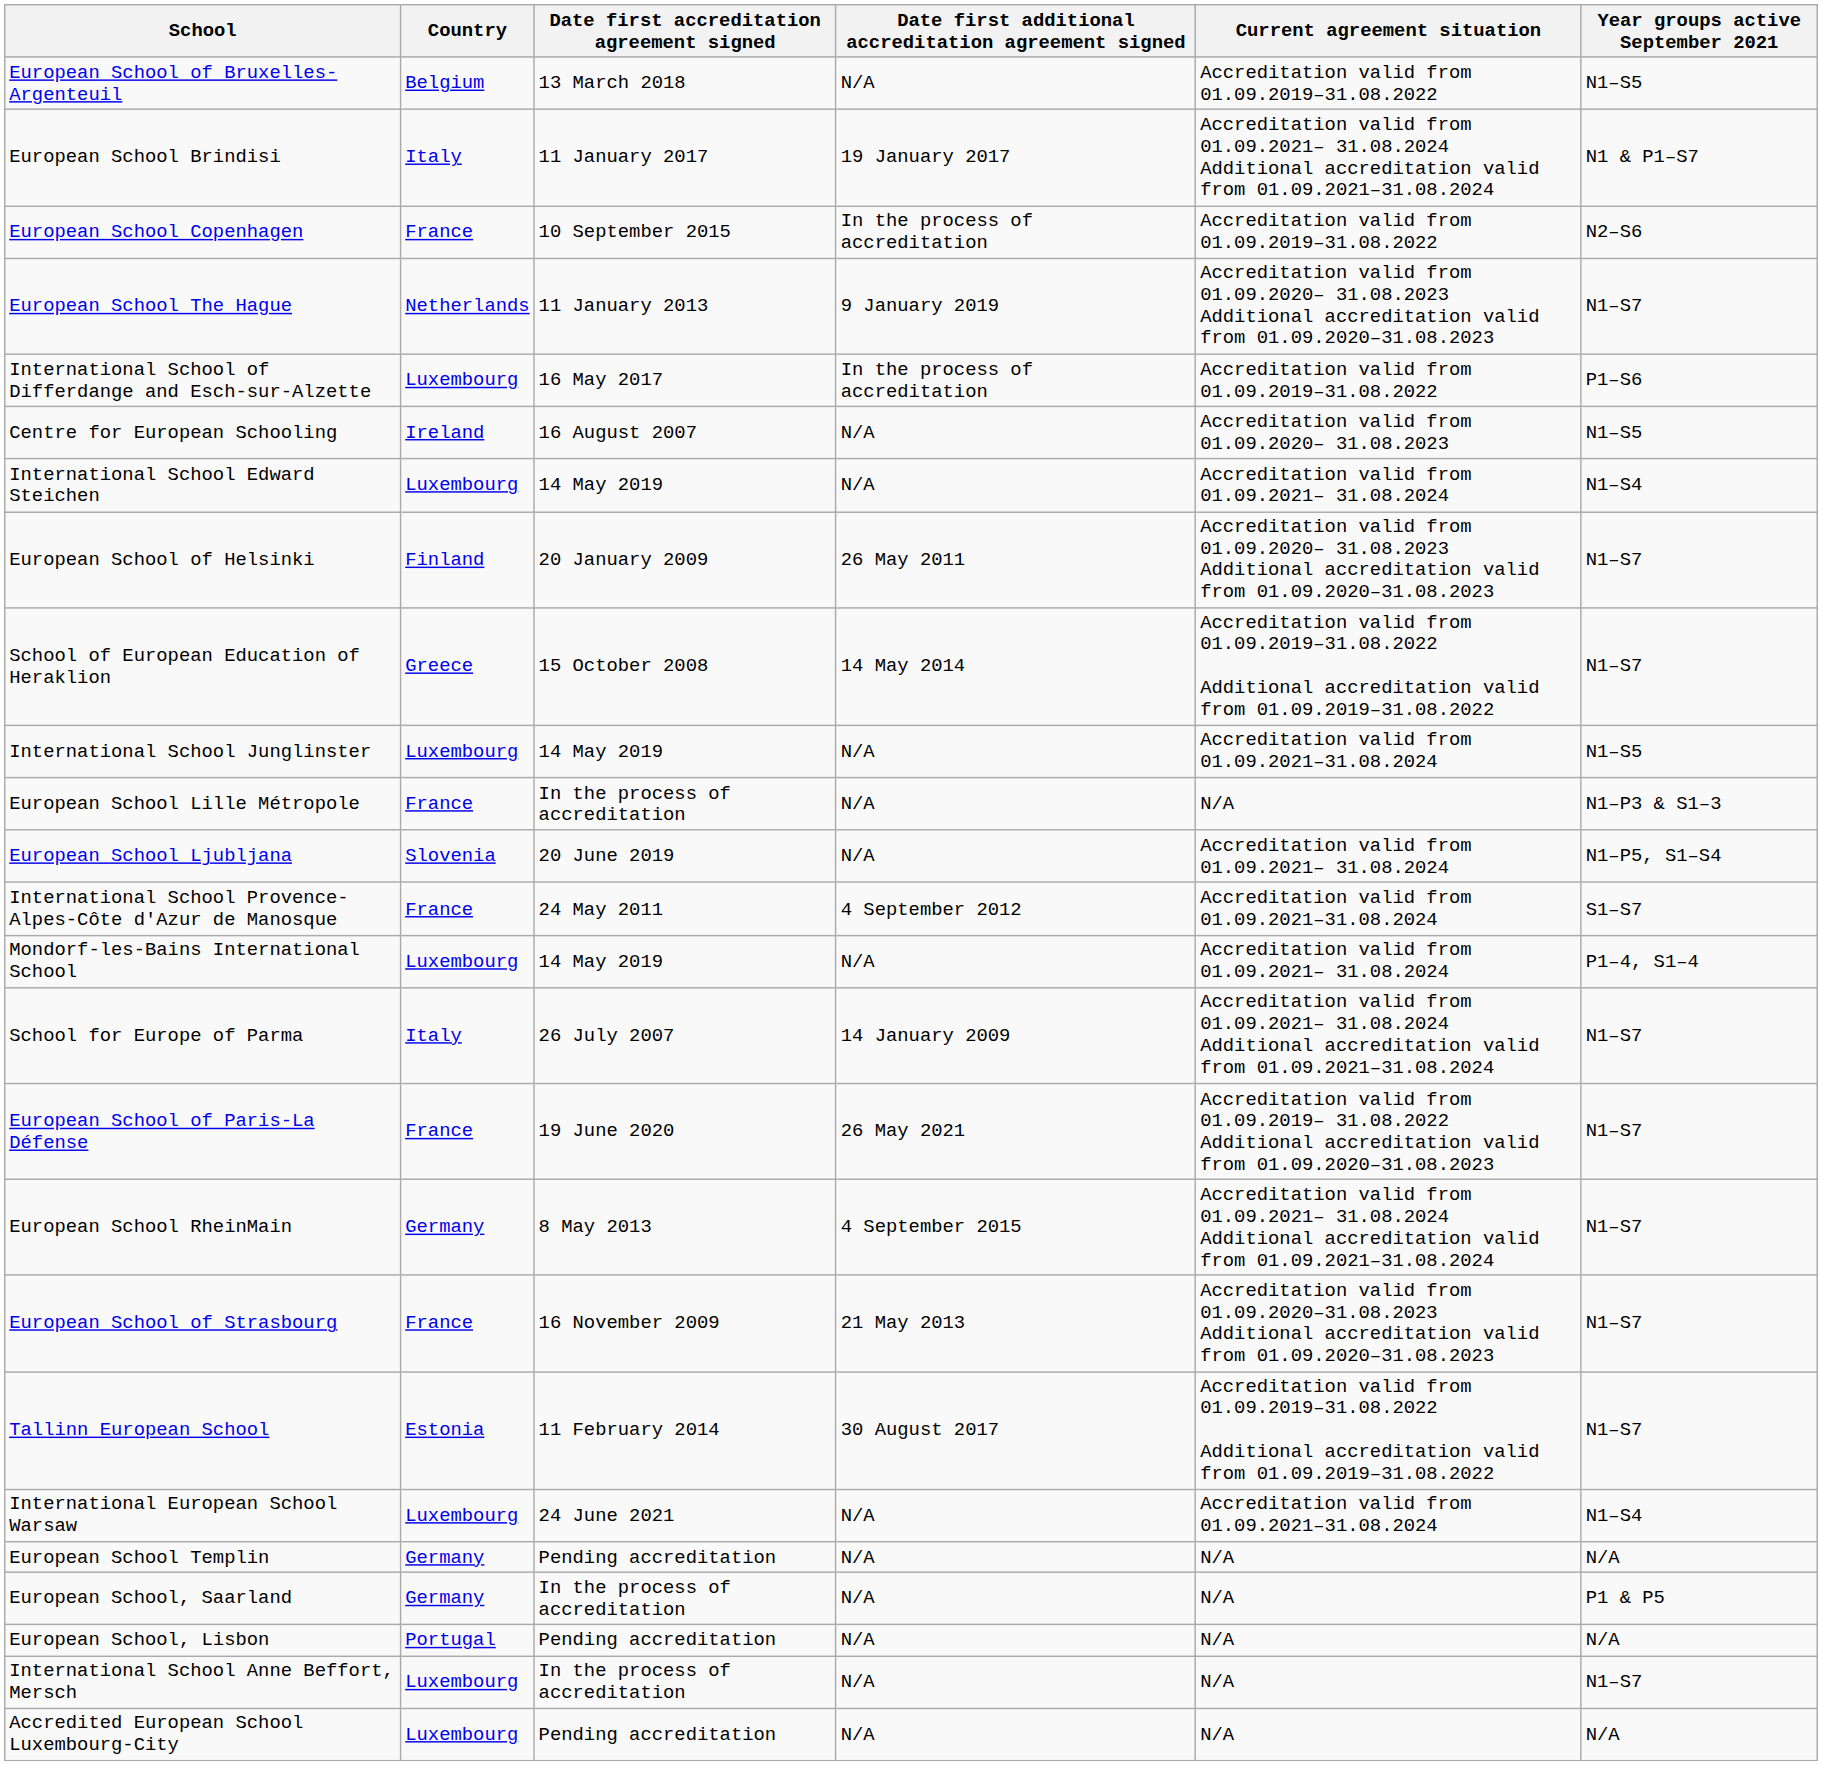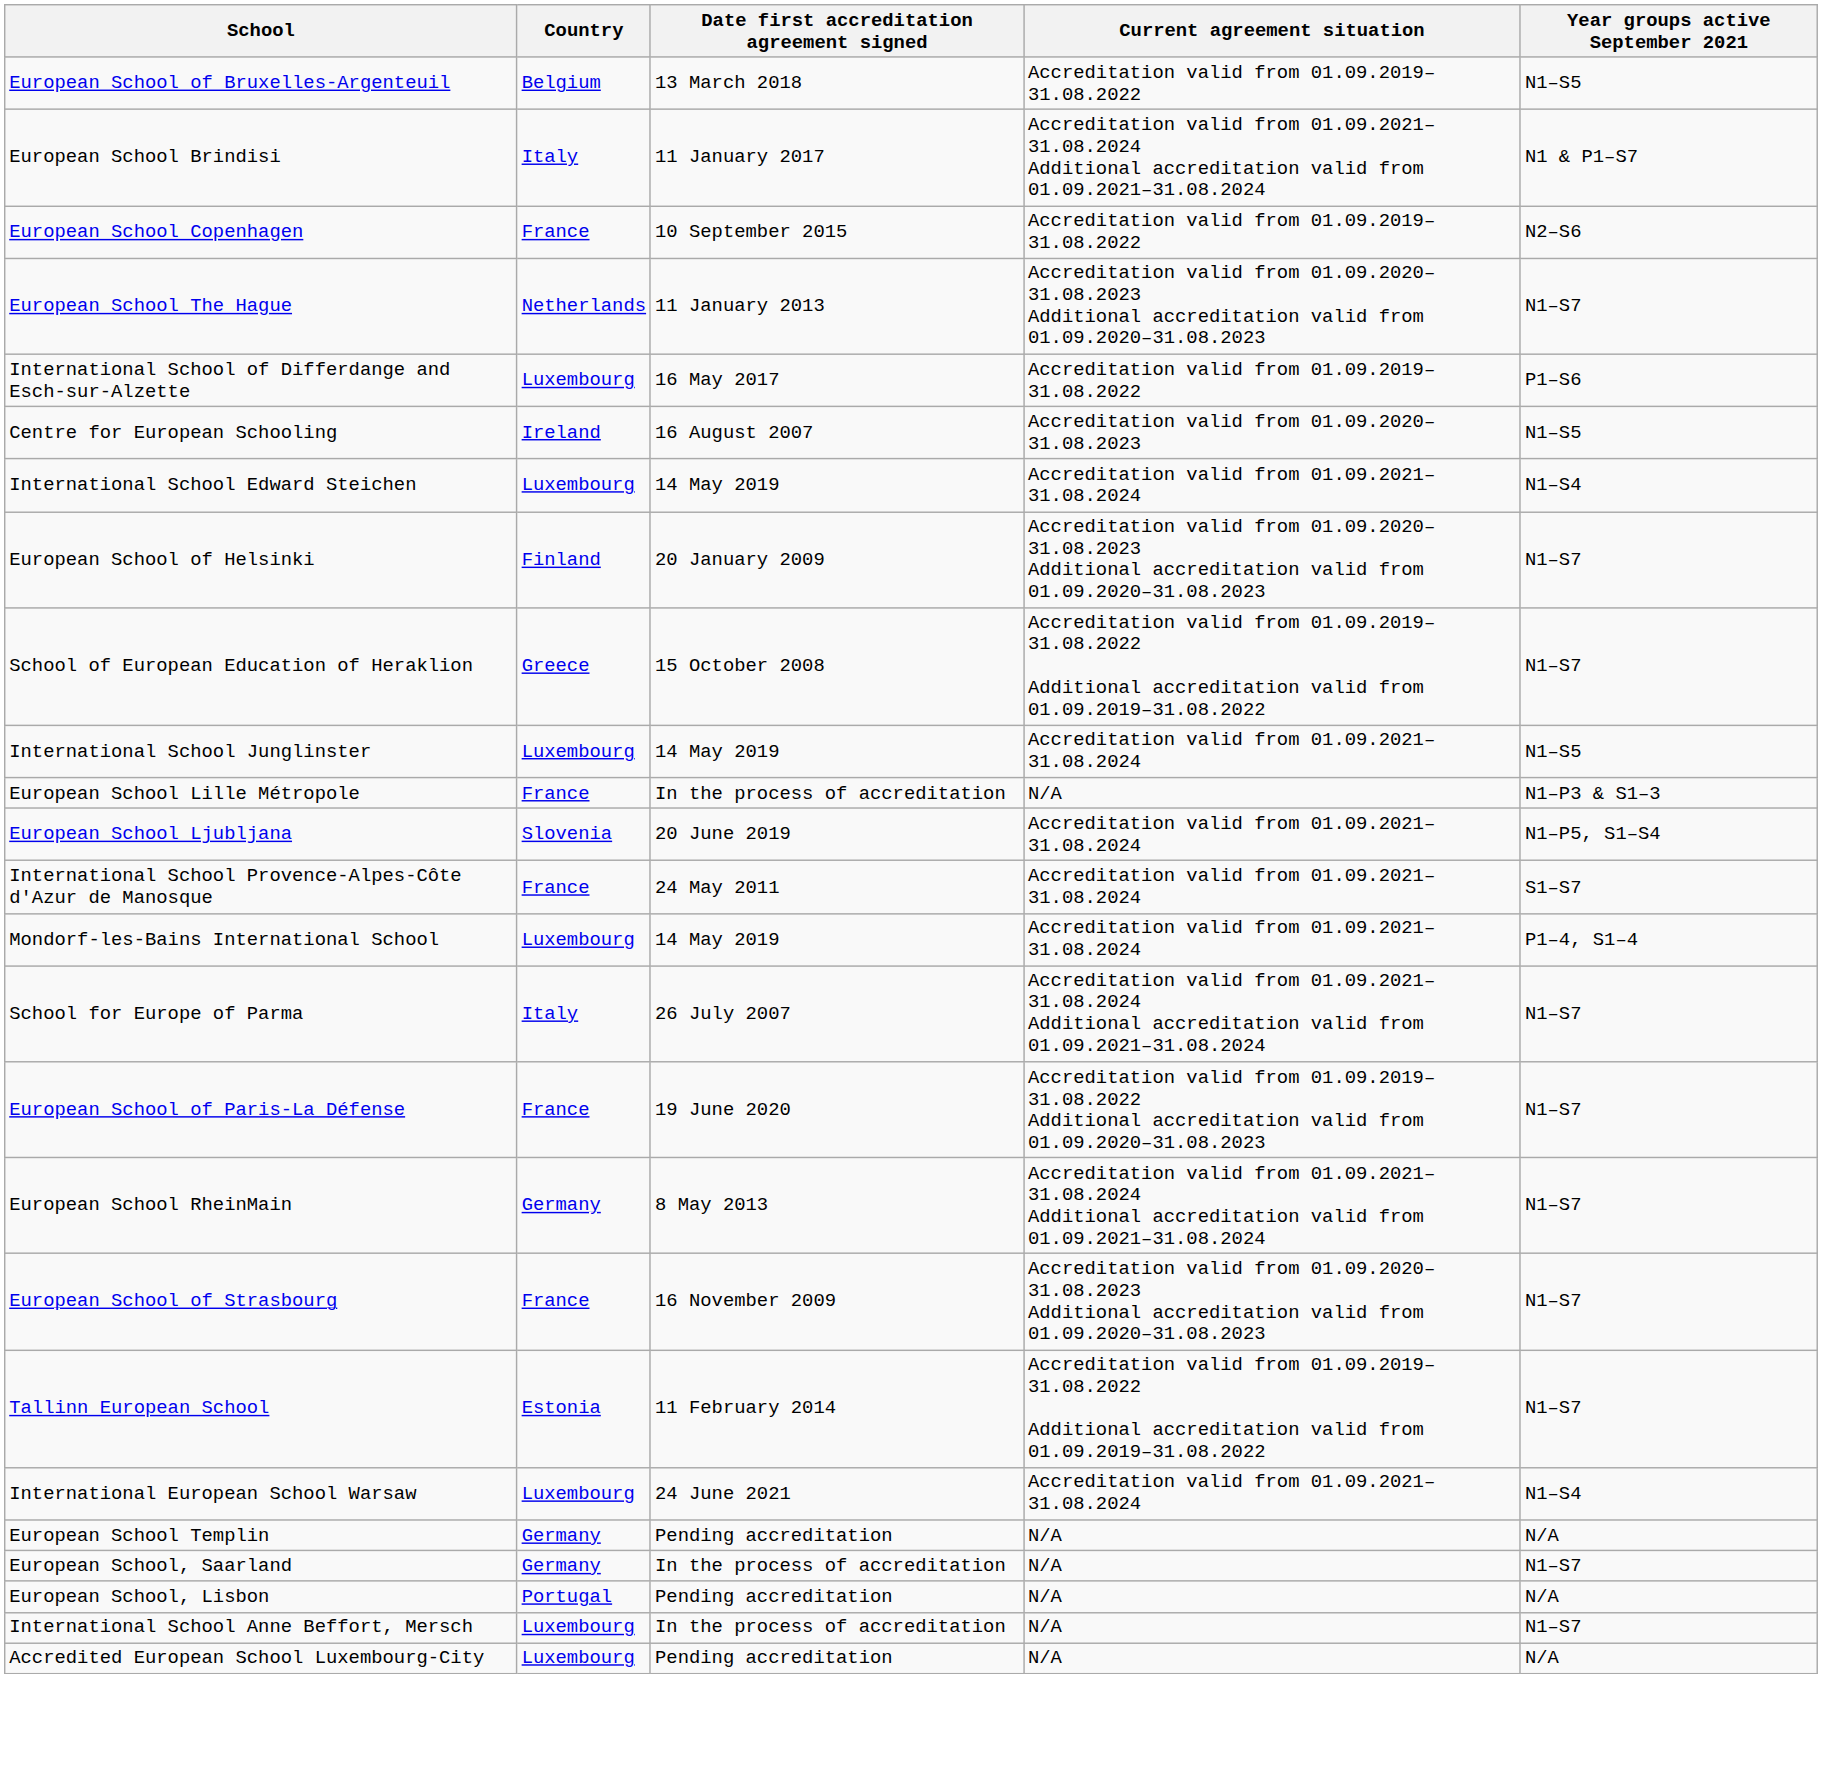- column: (1016, 31)
(1625, 1599) P1 & P5 -> (1553, 1566) N1–S7
